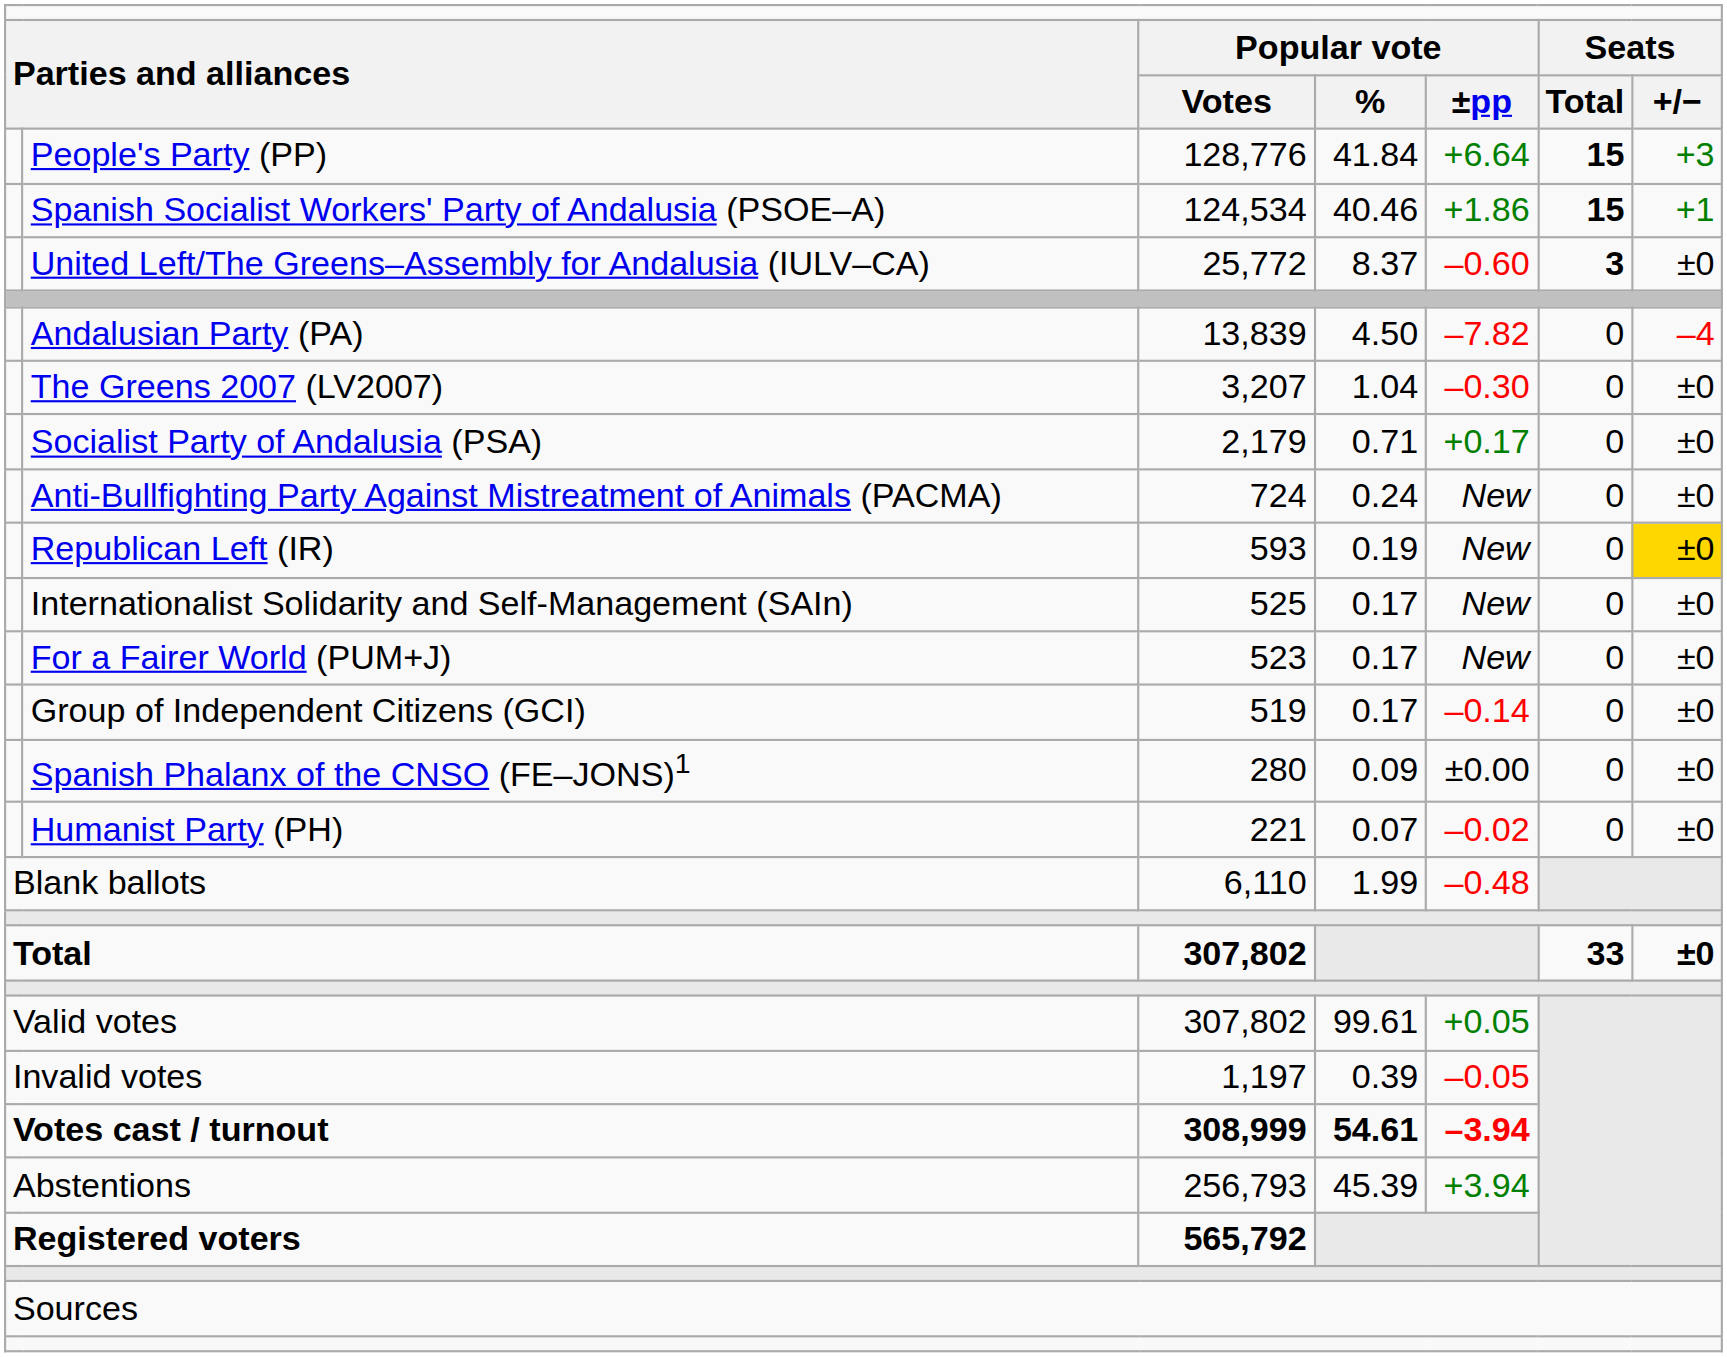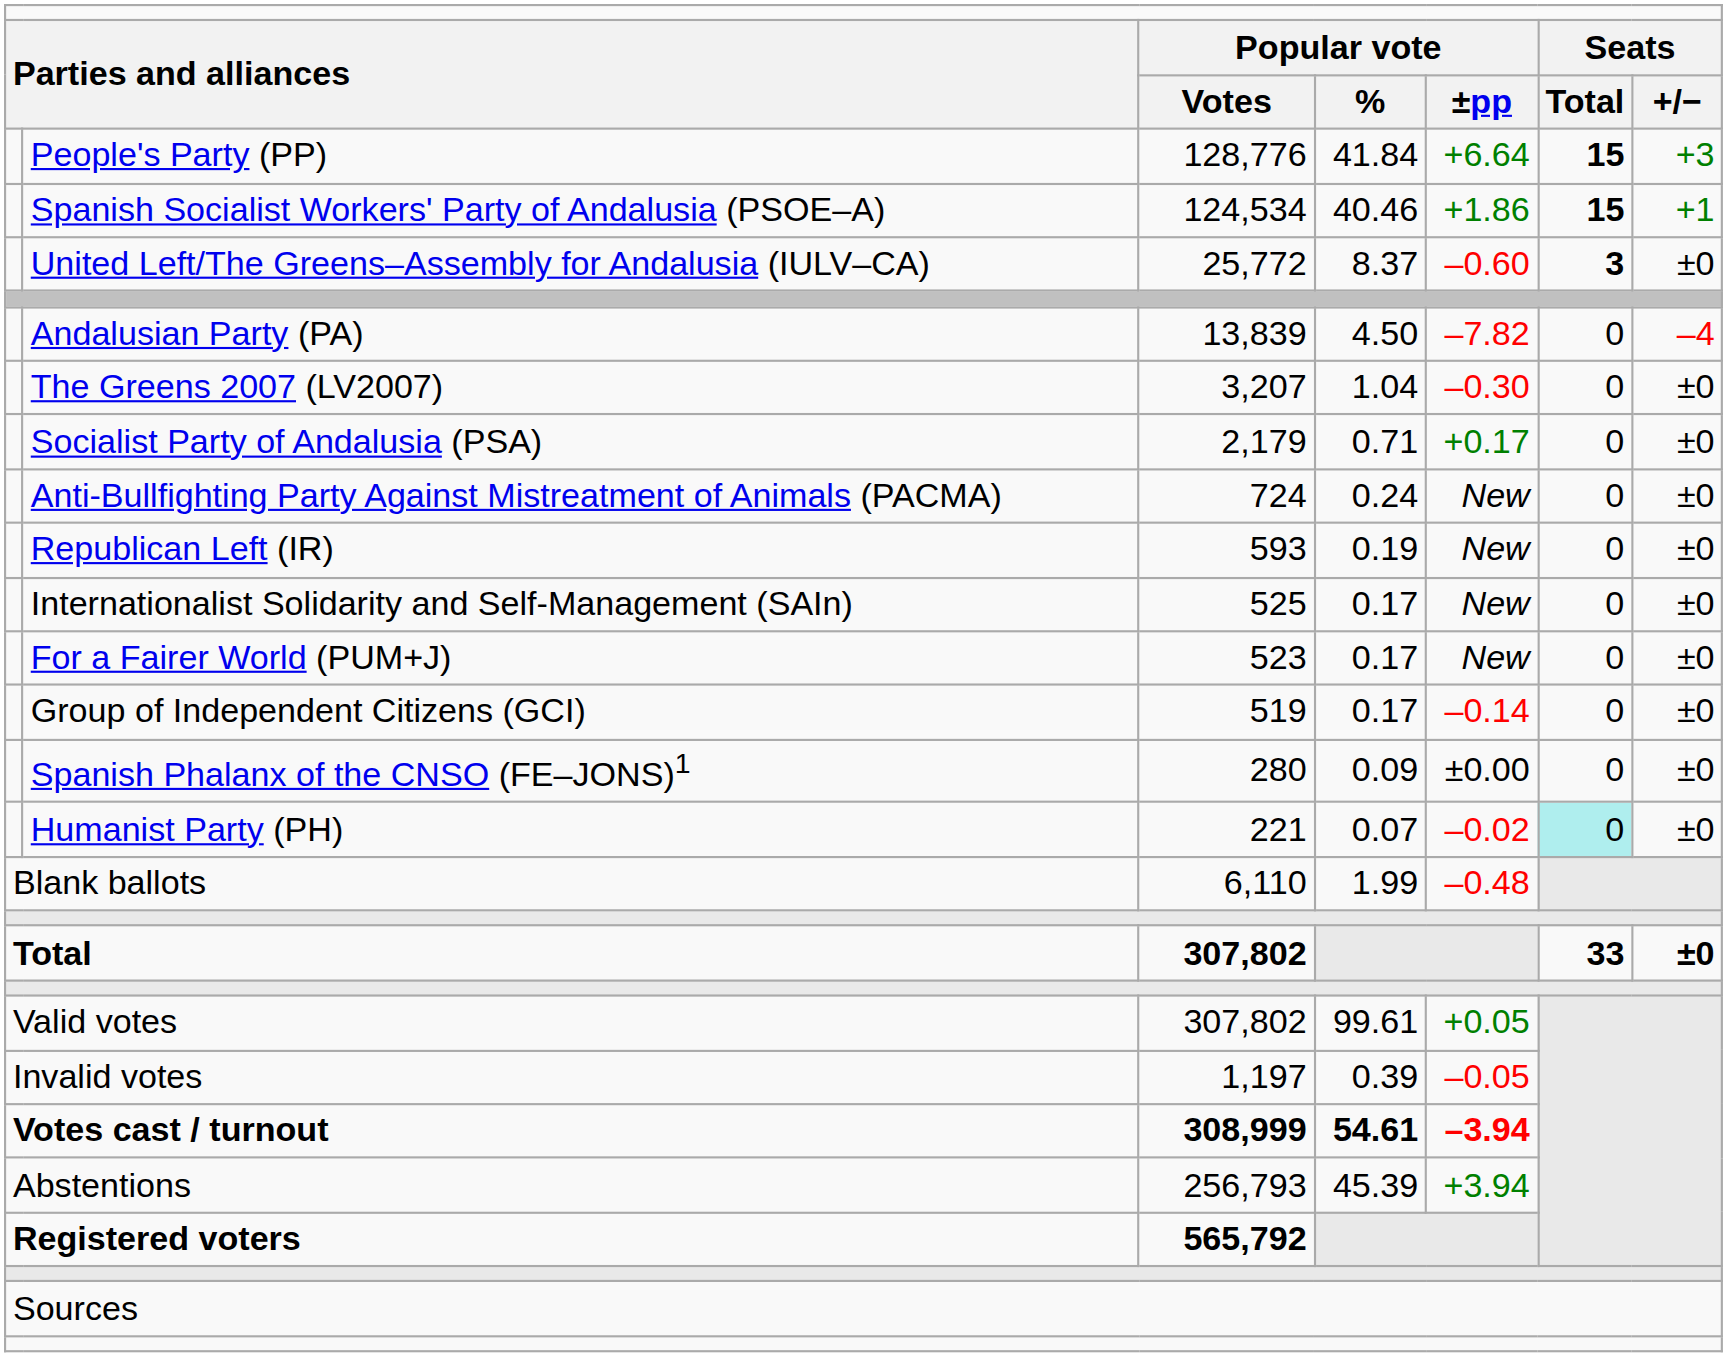(1696, 549) gold background -> (1696, 549) no background
(1615, 828) no background -> (1615, 828) paleturquoise background
